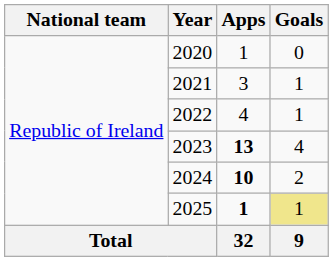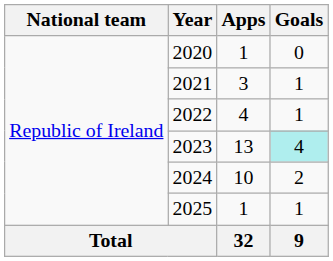(243, 146) bold -> (243, 146) normal
(299, 146) no background -> (299, 146) paleturquoise background
(243, 177) bold -> (243, 177) normal
(243, 209) bold -> (243, 209) normal
(299, 209) khaki background -> (299, 209) no background
